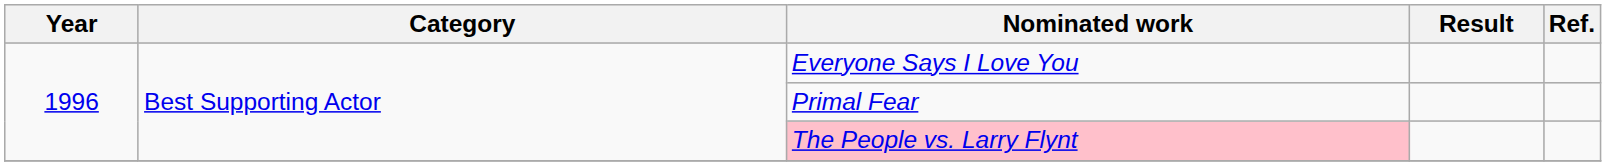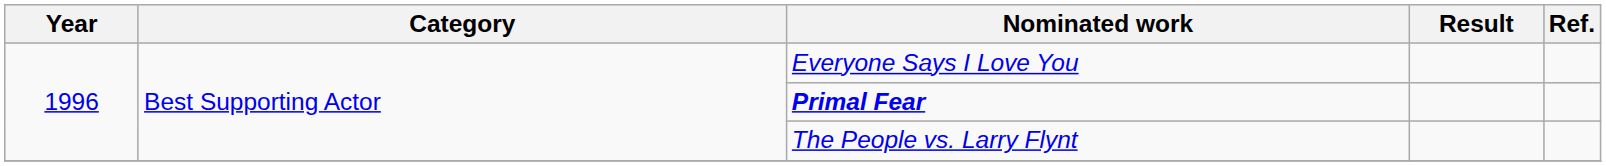(855, 101) normal -> (859, 101) bold
(935, 140) pink background -> (935, 140) no background
